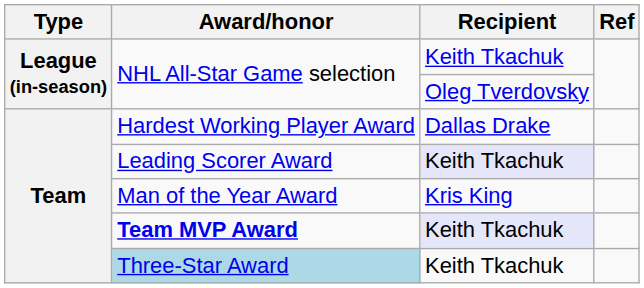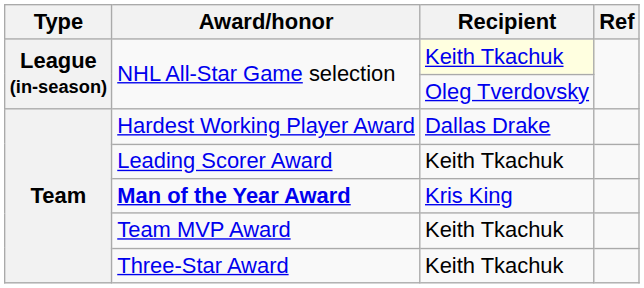(494, 56) no background -> (494, 56) lightyellow background
(494, 160) lavender background -> (494, 160) no background
(227, 195) normal -> (234, 195) bold
(208, 230) bold -> (204, 230) normal
(494, 230) lavender background -> (494, 230) no background
(203, 265) lightblue background -> (203, 265) no background
